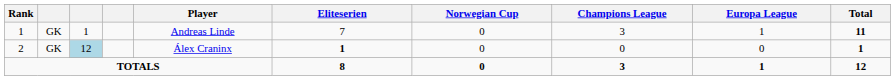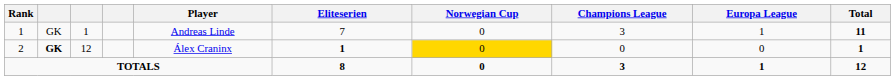(54, 49) normal -> (54, 49) bold
(86, 49) lightblue background -> (86, 49) no background
(482, 49) no background -> (482, 49) gold background
